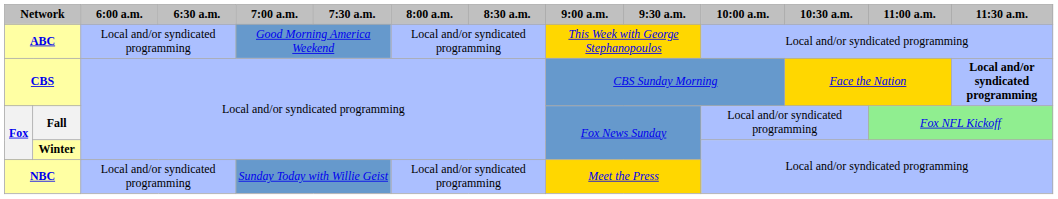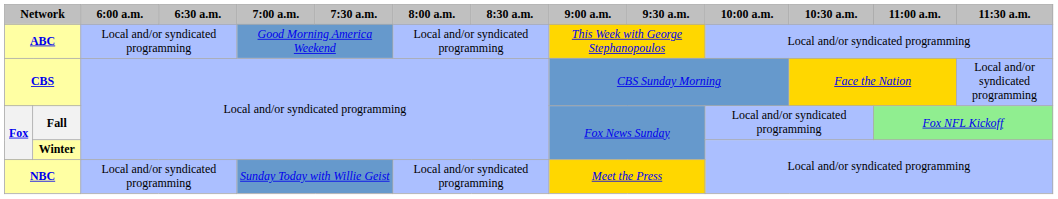(1002, 82) bold -> (1005, 82) normal
